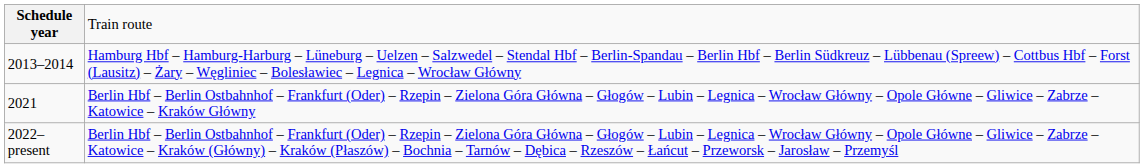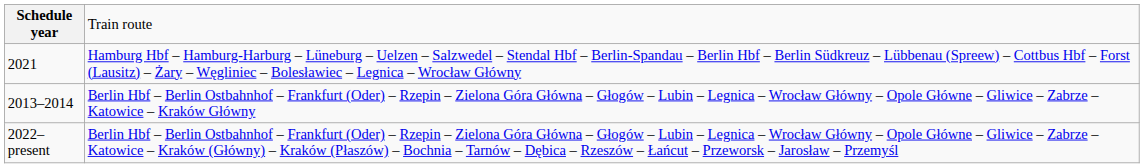(44, 64) 2013–2014 -> (44, 64) 2021
(44, 103) 2021 -> (44, 103) 2013–2014
